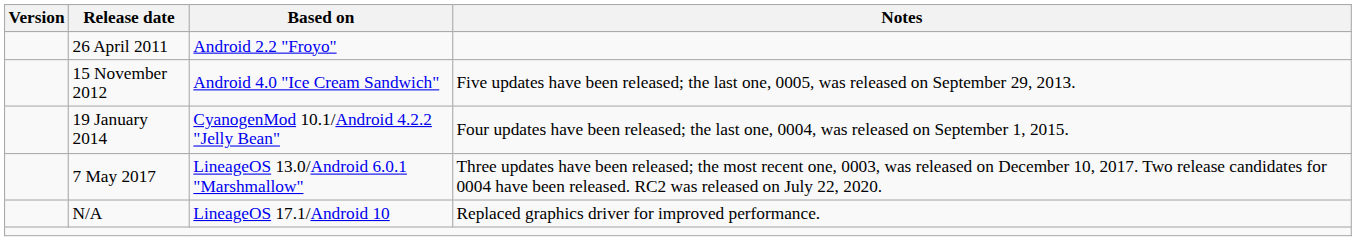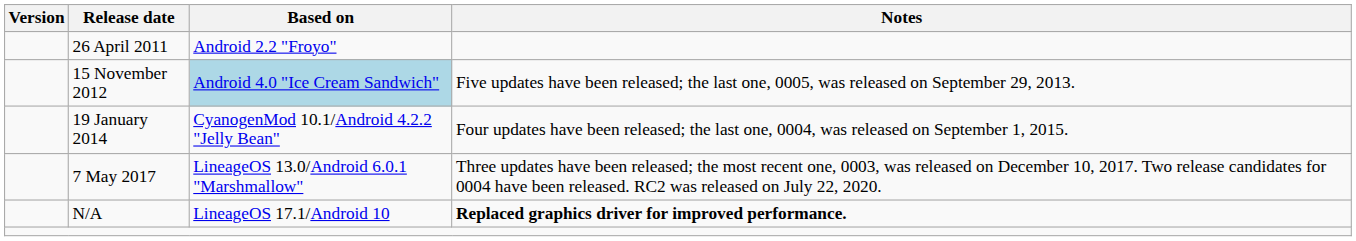(316, 82) no background -> (316, 82) lightblue background
(638, 213) normal -> (651, 213) bold
